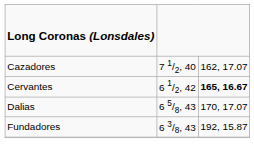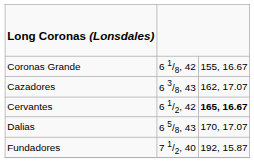+ row: (44, 66)
(177, 66) 7 1/2, 40 -> (177, 86) 6 3/8, 43
(177, 127) 6 3/8, 43 -> (177, 147) 7 1/2, 40
